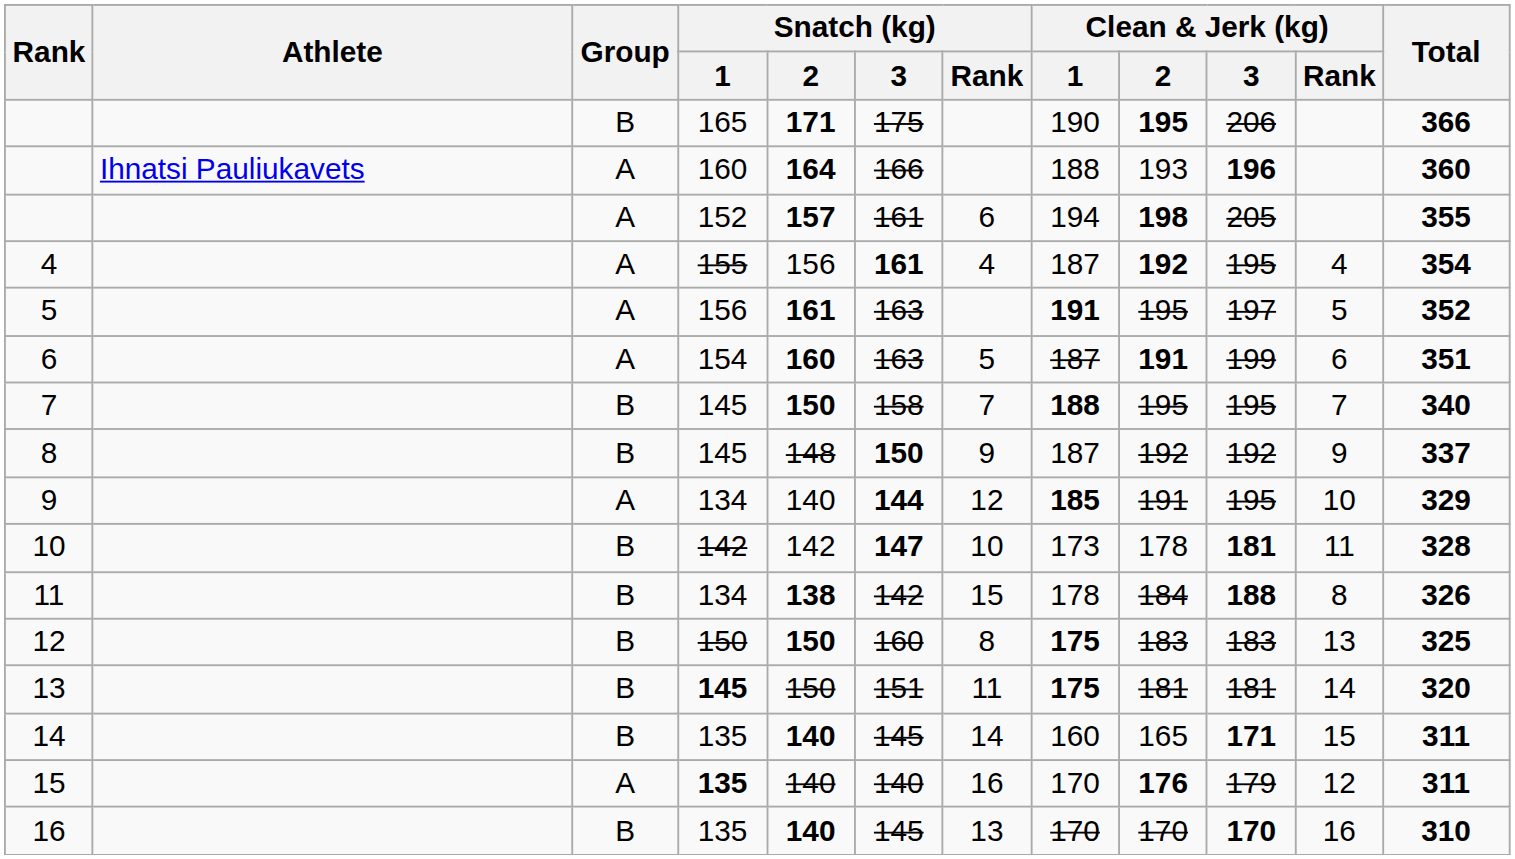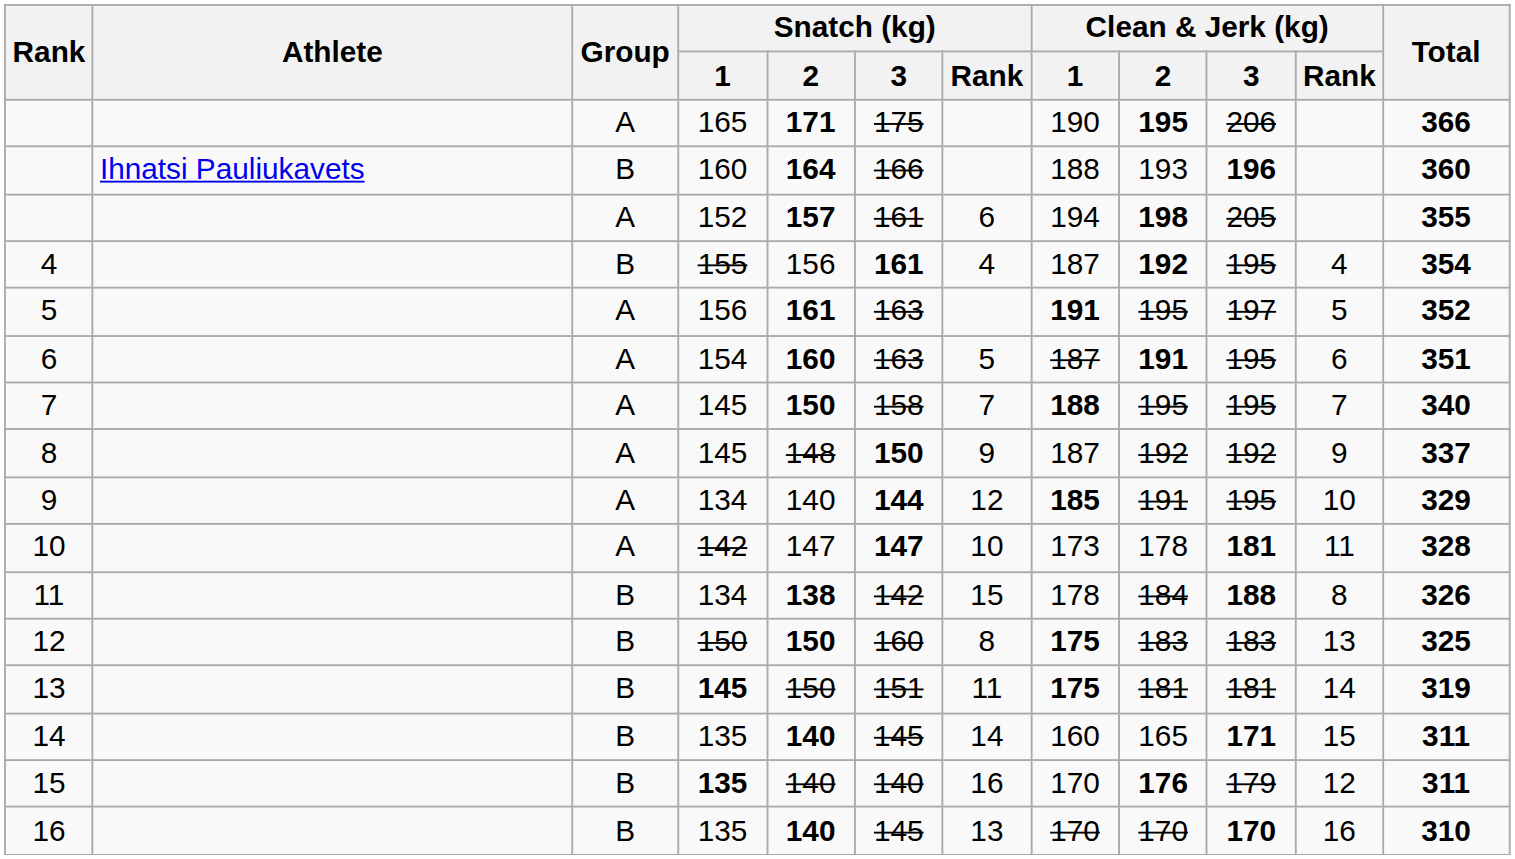(625, 122) B -> (625, 122) A
(625, 169) A -> (625, 169) B
(625, 264) A -> (625, 264) B
(1251, 358) 199 -> (1251, 358) 195
(625, 405) B -> (625, 405) A
(625, 452) B -> (625, 452) A
(625, 547) B -> (625, 547) A
(811, 547) 142 -> (811, 547) 147
(1446, 688) 320 -> (1446, 688) 319
(625, 783) A -> (625, 783) B
